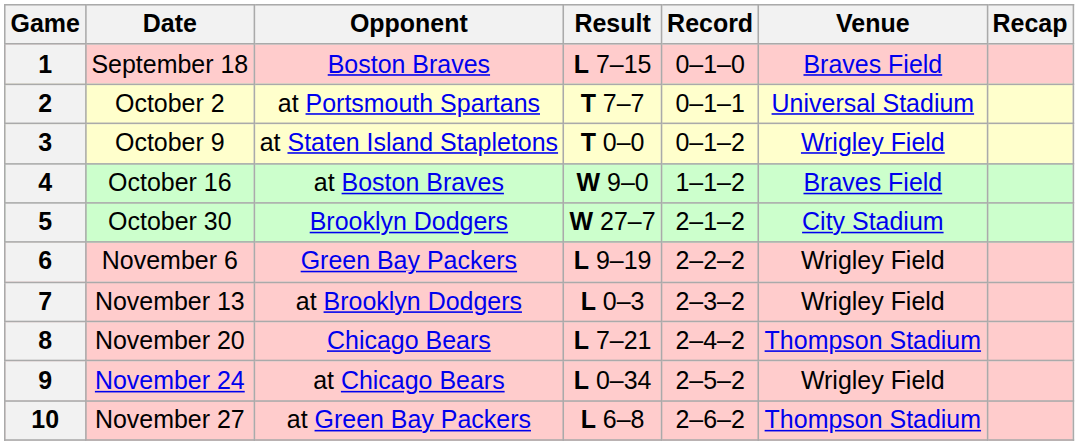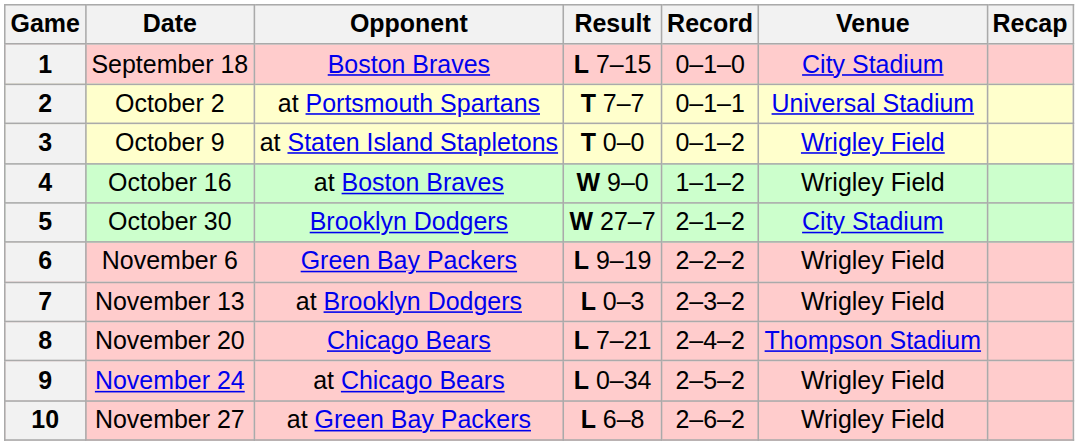(873, 63) Braves Field -> (873, 63) City Stadium
(873, 182) Braves Field -> (873, 182) Wrigley Field
(873, 420) Thompson Stadium -> (873, 420) Wrigley Field
